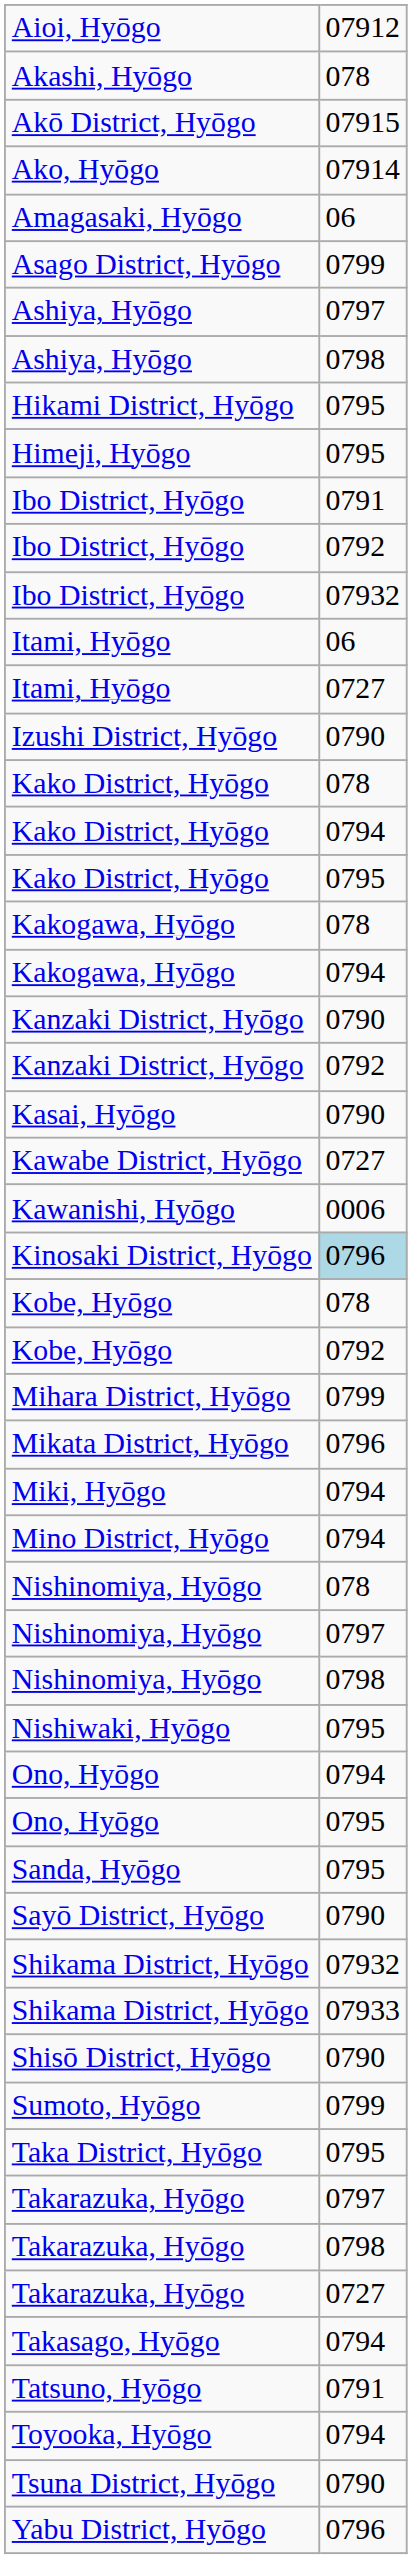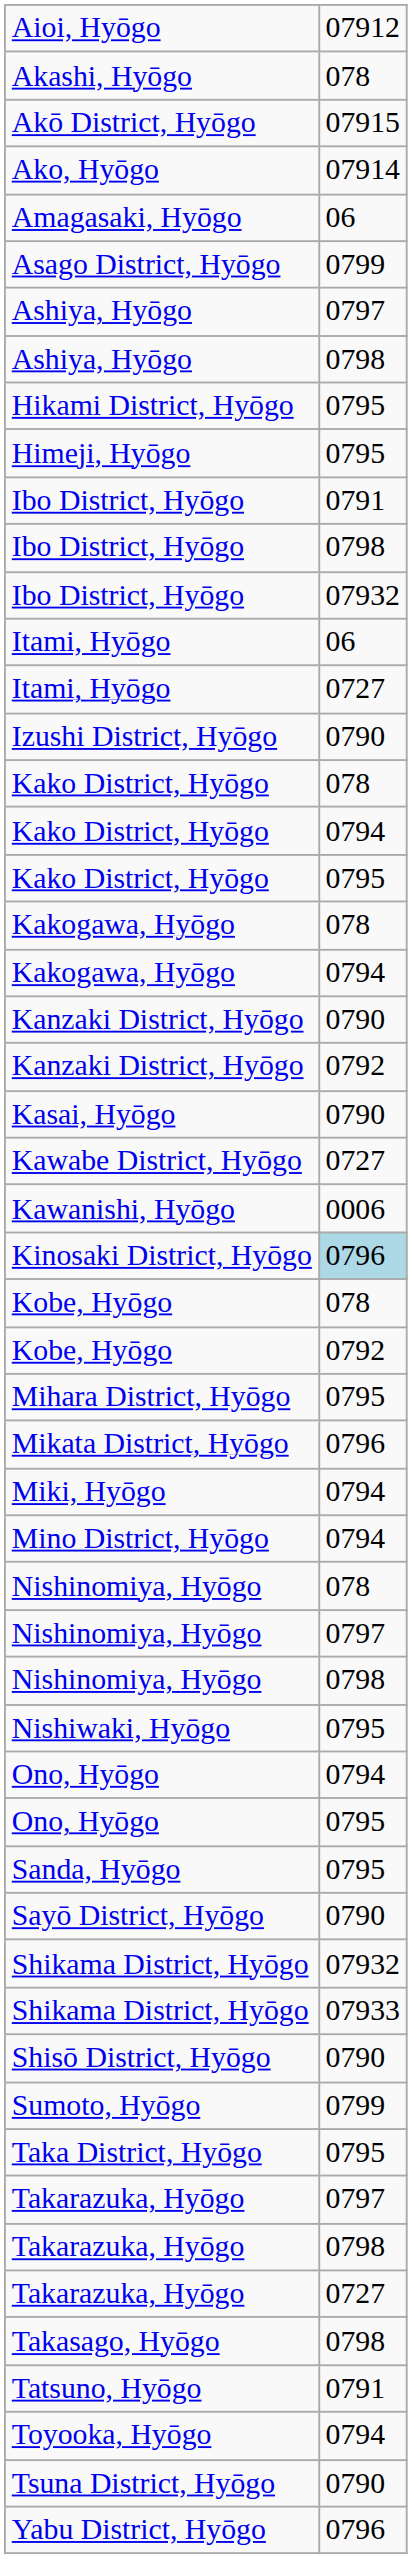(355, 547) 0792 -> (355, 547) 0798
(355, 1396) 0799 -> (355, 1396) 0795
(355, 2340) 0794 -> (355, 2340) 0798
